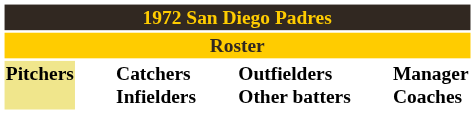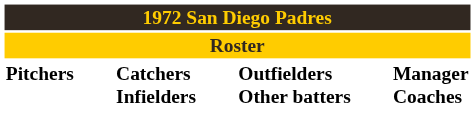(40, 73) khaki background -> (40, 73) no background
